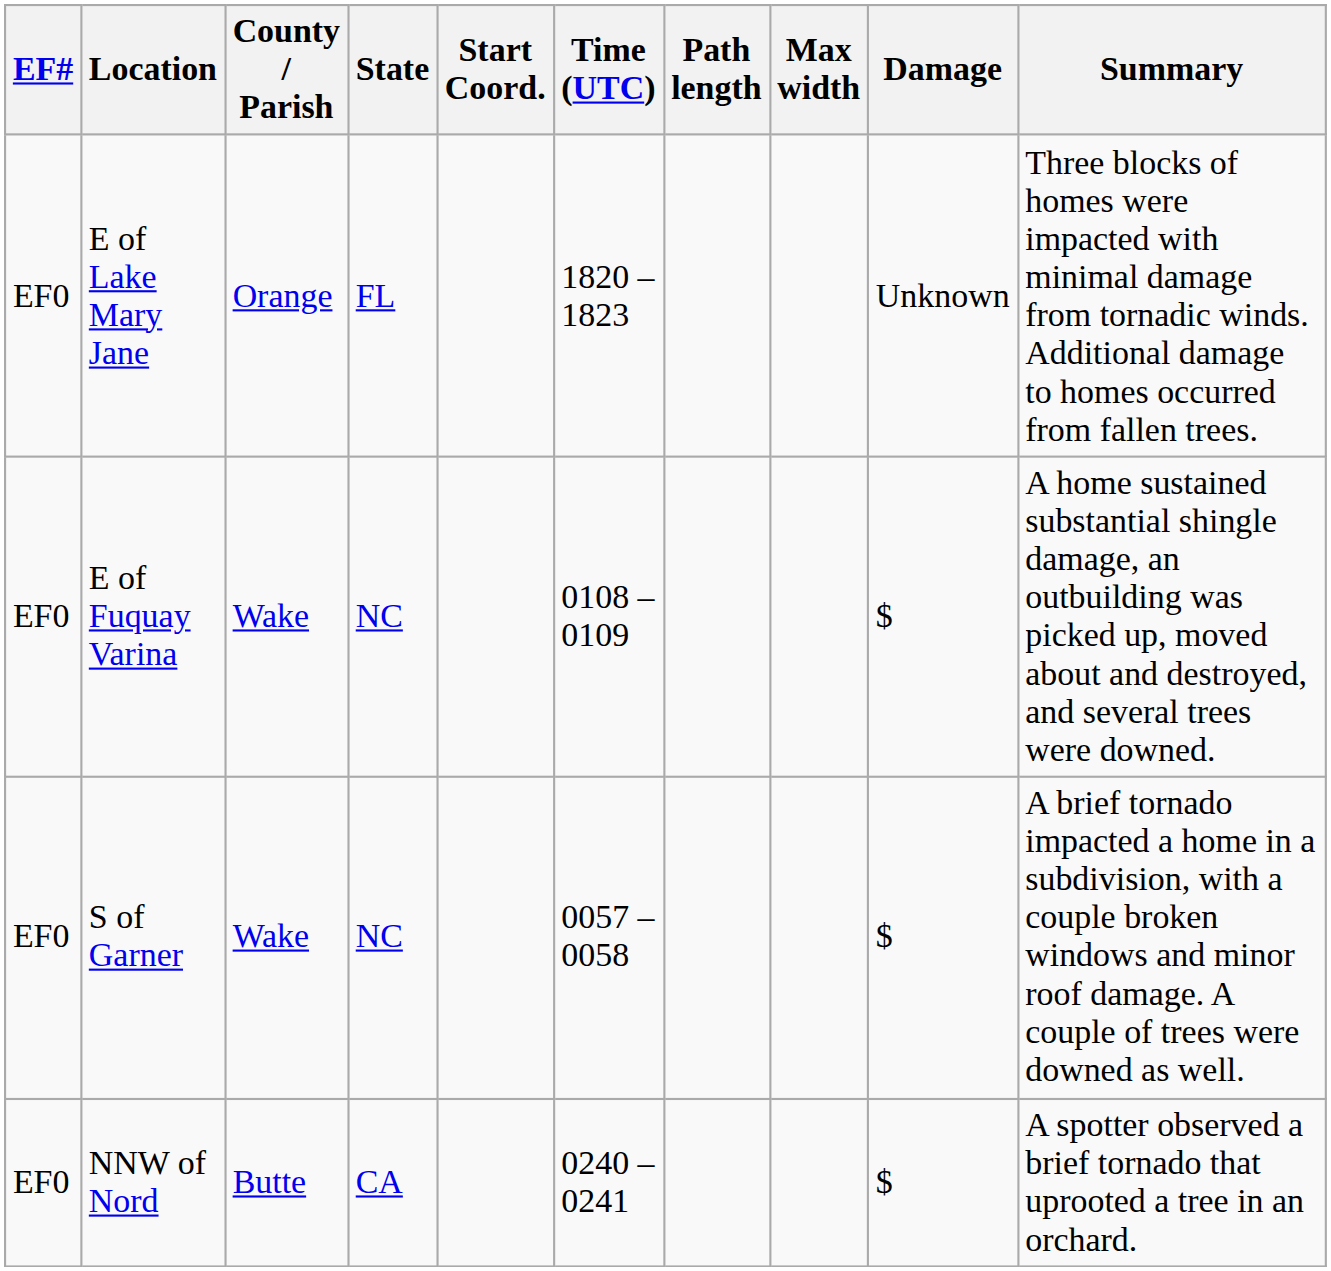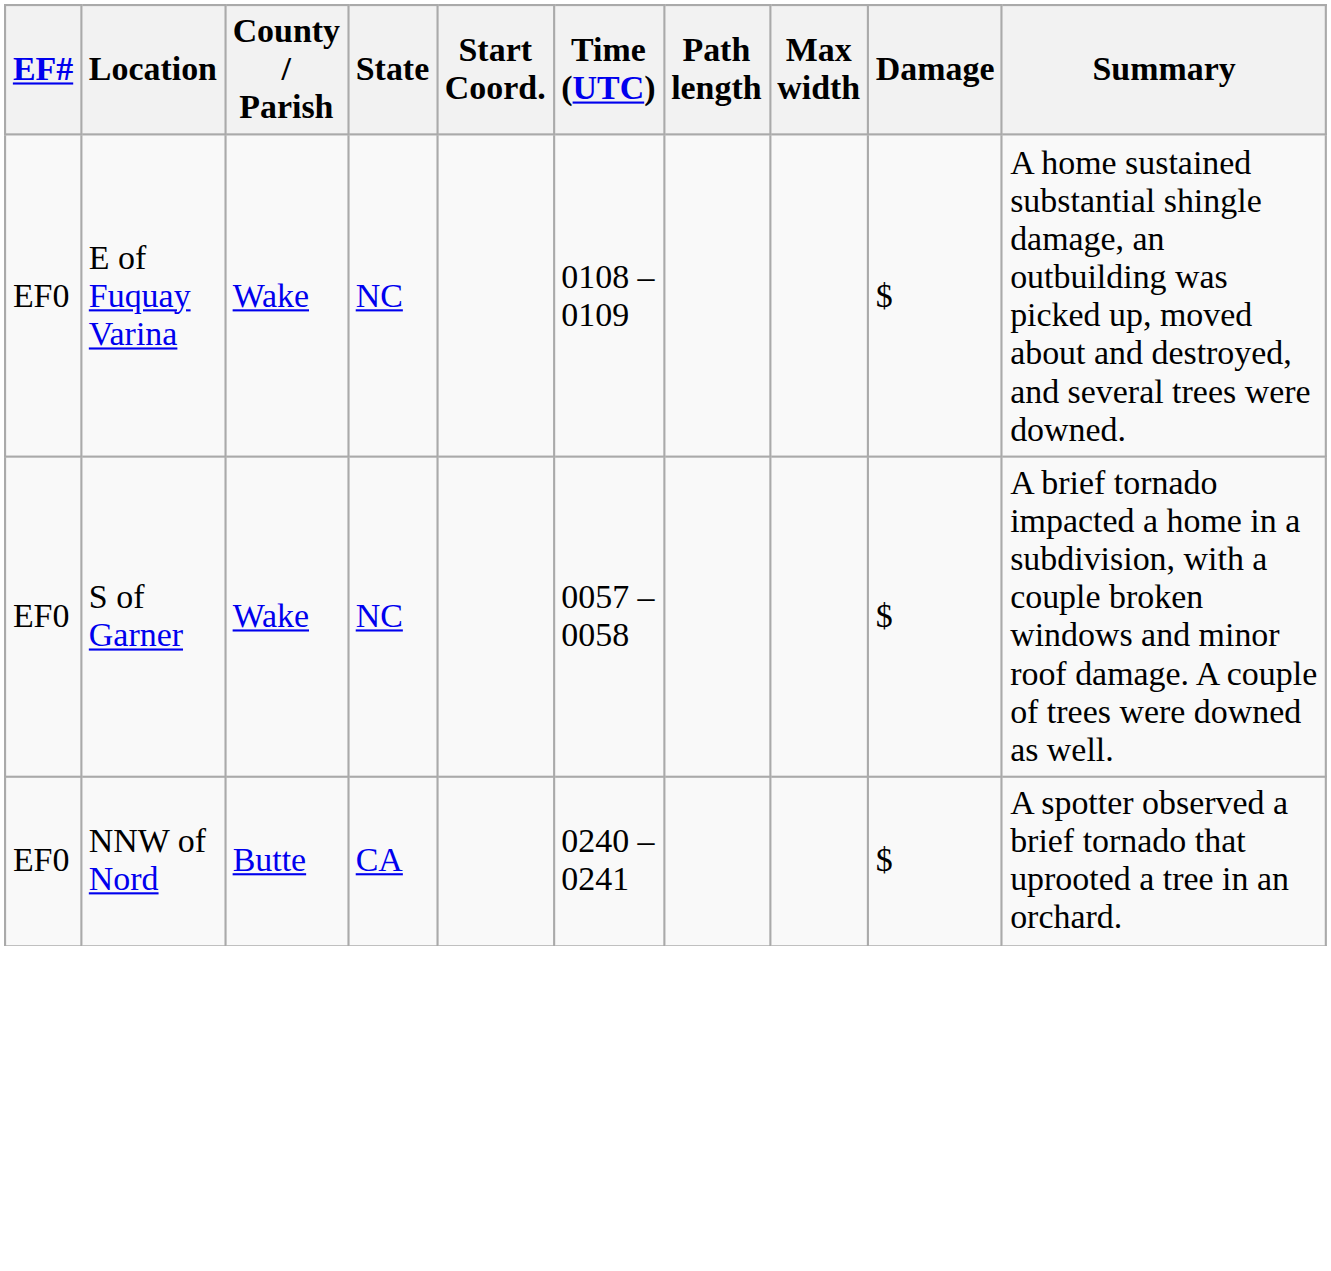- row: (126, 295)
